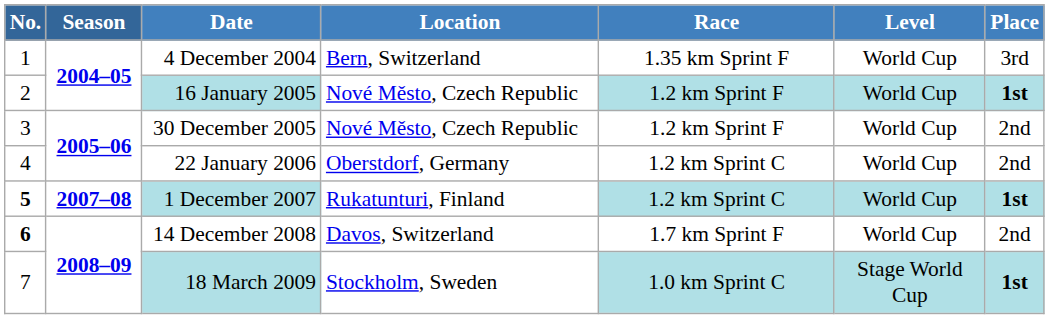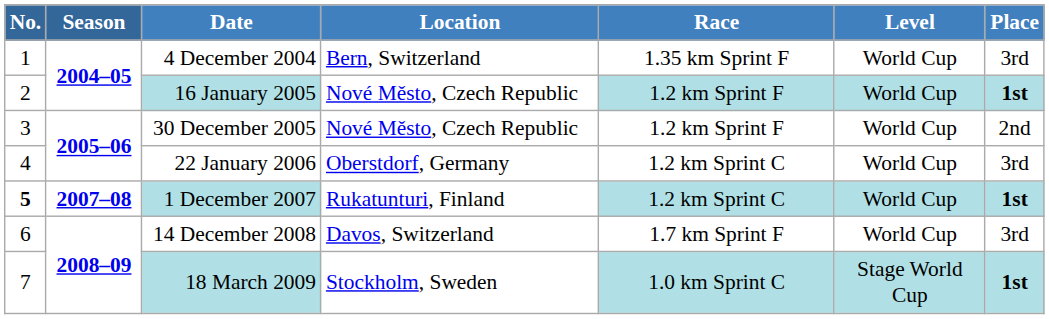(1015, 163) 2nd -> (1015, 163) 3rd
(25, 234) bold -> (25, 234) normal
(1015, 234) 2nd -> (1015, 234) 3rd
